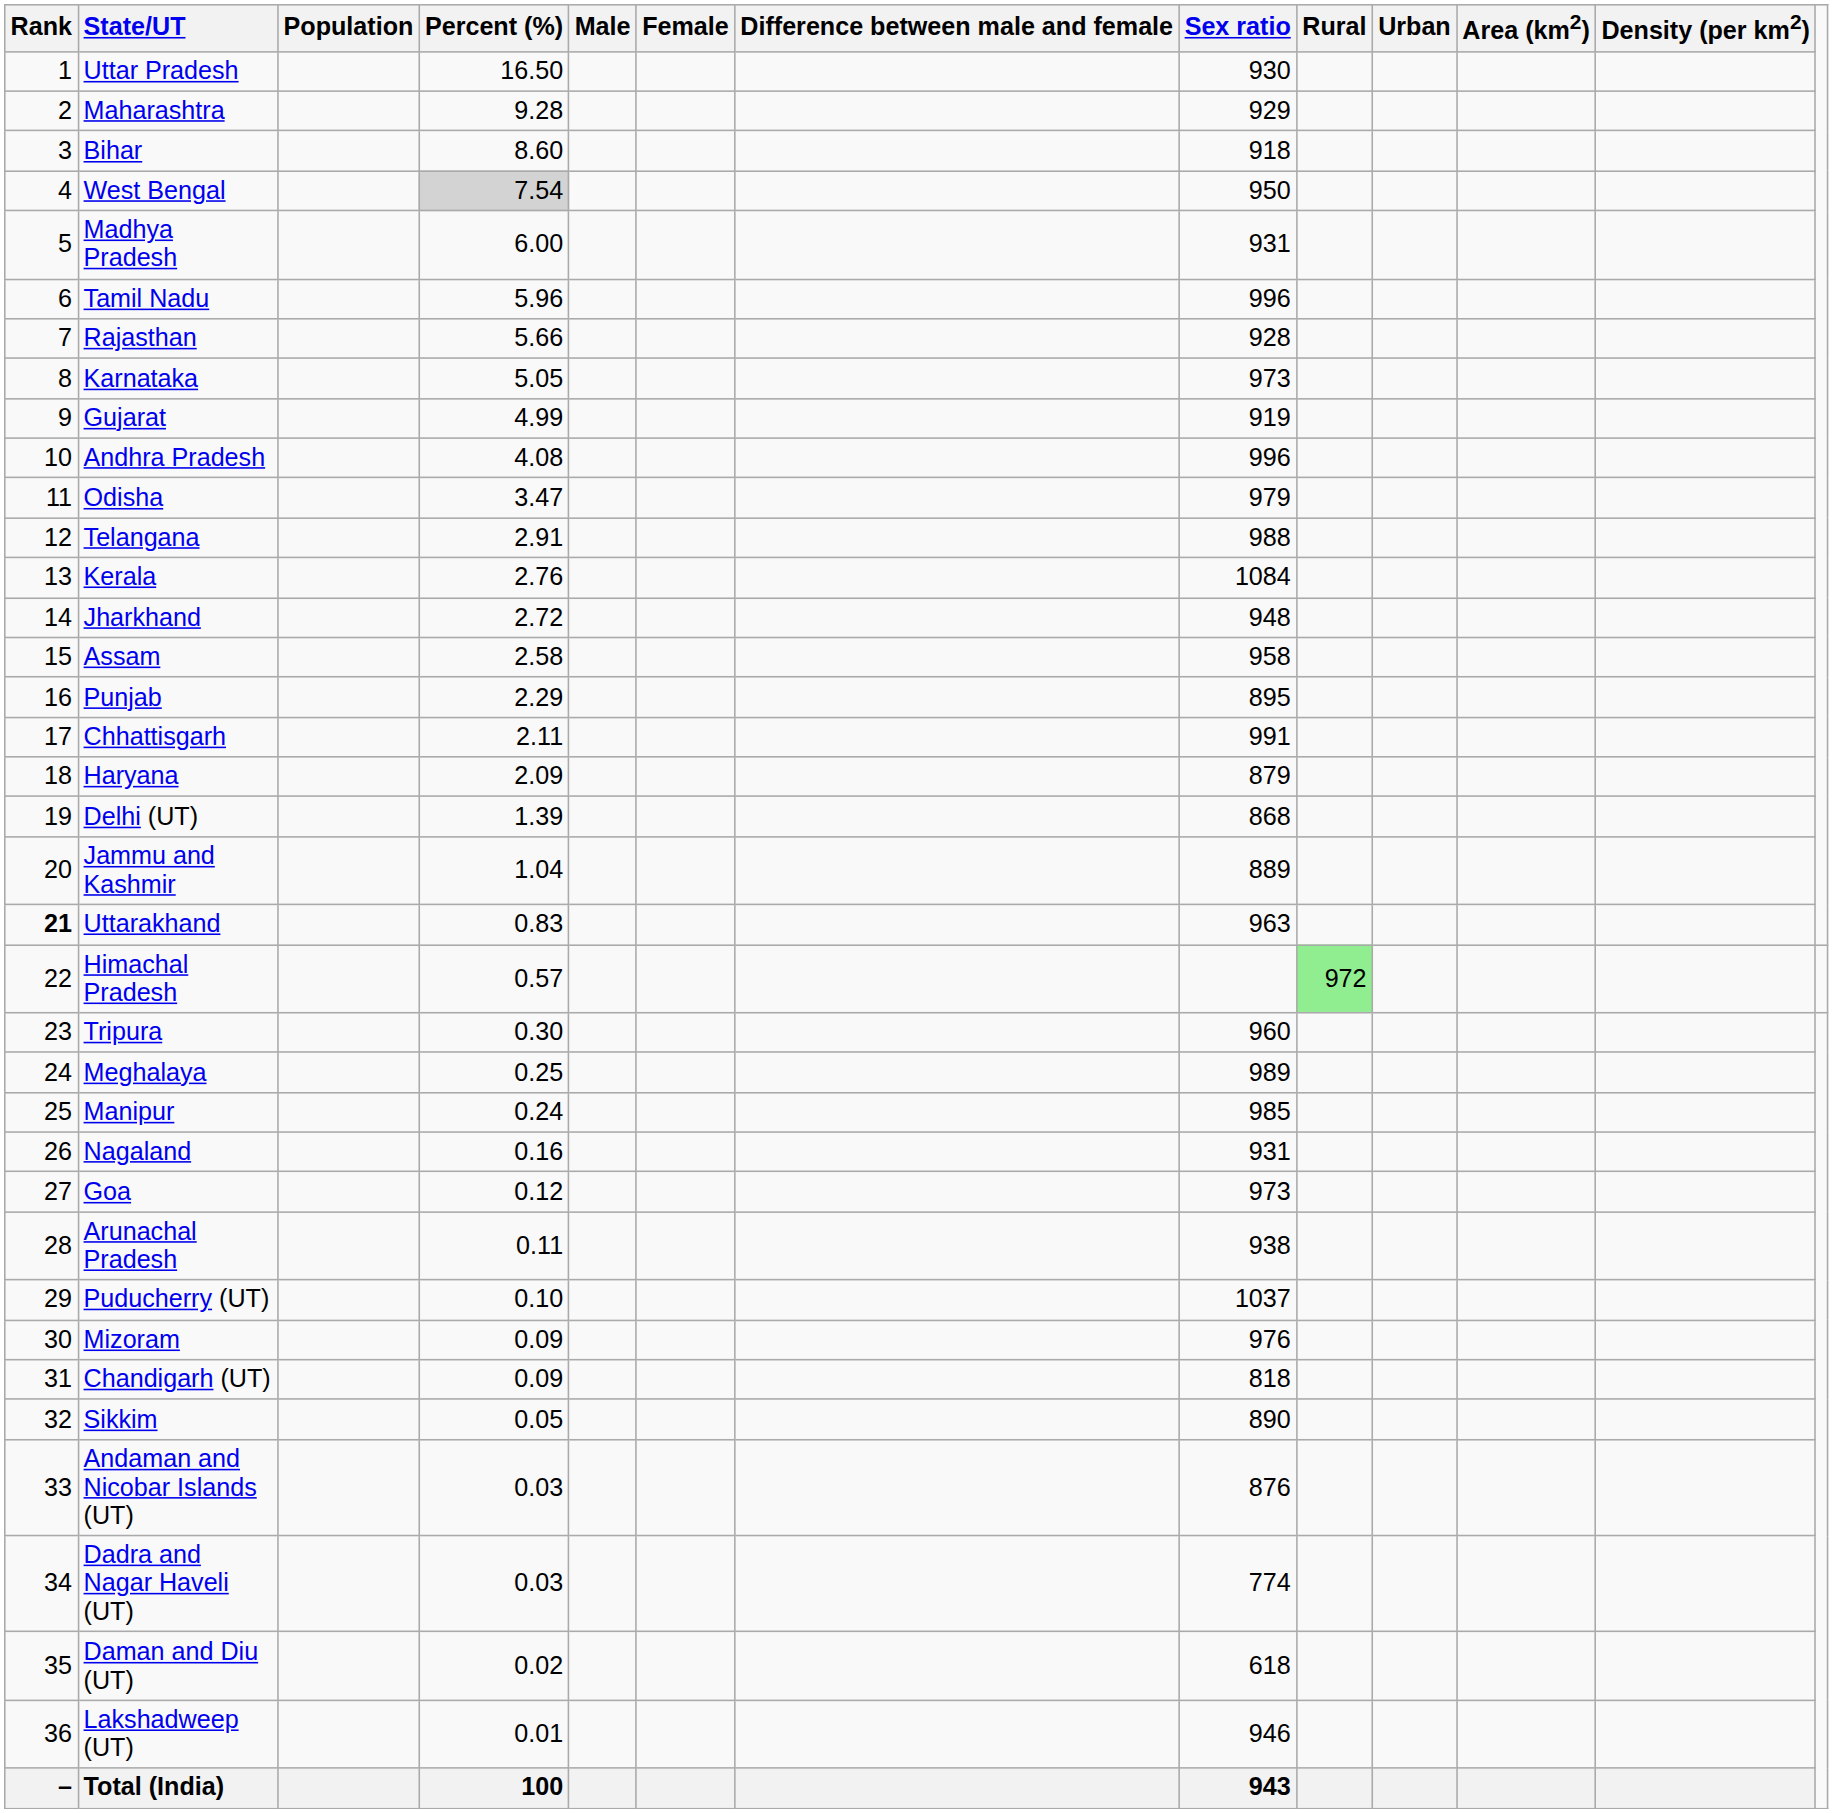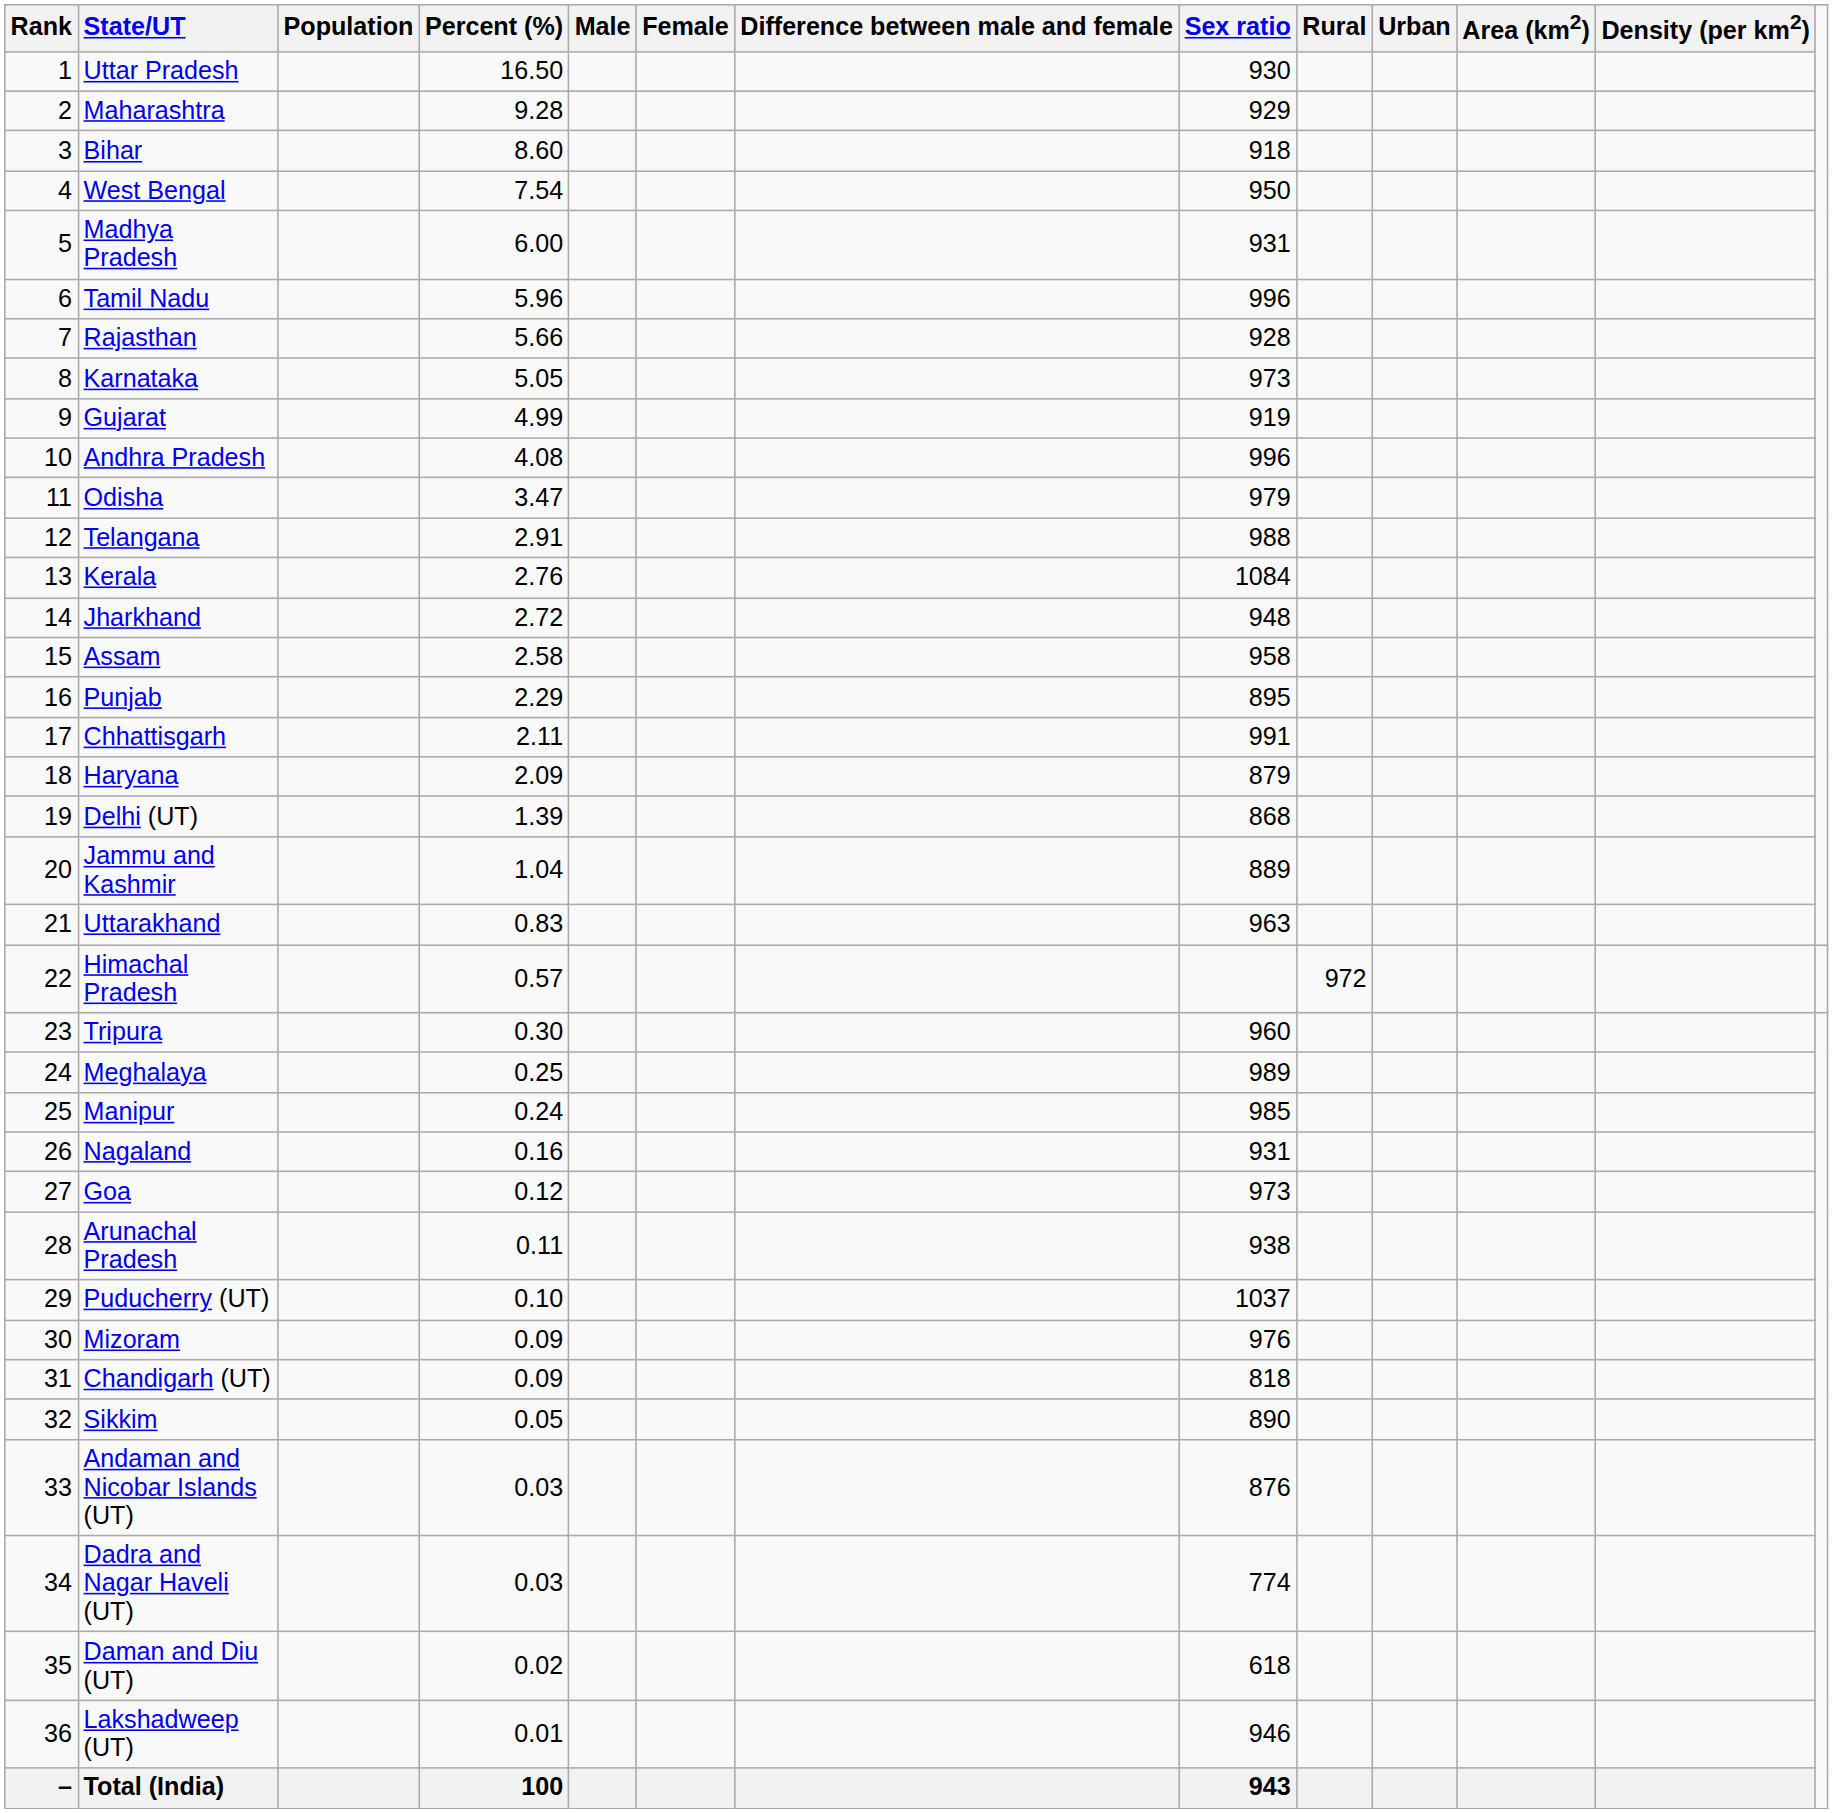(539, 190) lightgrey background -> (539, 190) no background
(58, 924) bold -> (58, 924) normal
(1346, 978) lightgreen background -> (1346, 978) no background
